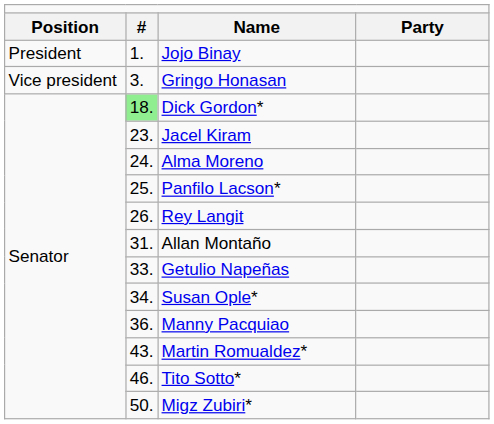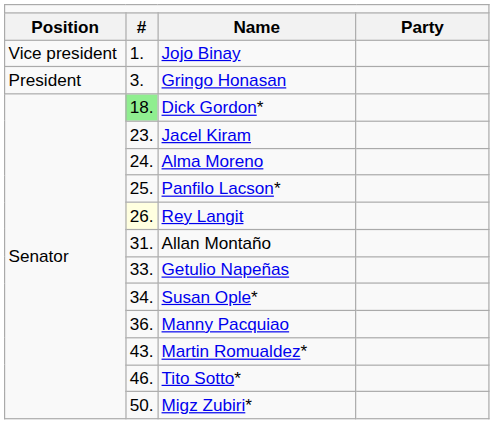(45, 54) President -> (63, 54) Vice president
(63, 81) Vice president -> (45, 81) President
(142, 216) no background -> (142, 216) lightyellow background
